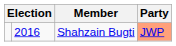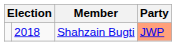(27, 31) 2016 -> (27, 31) 2018
